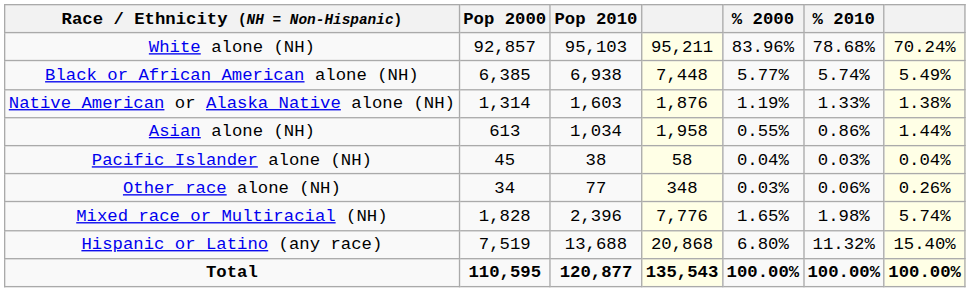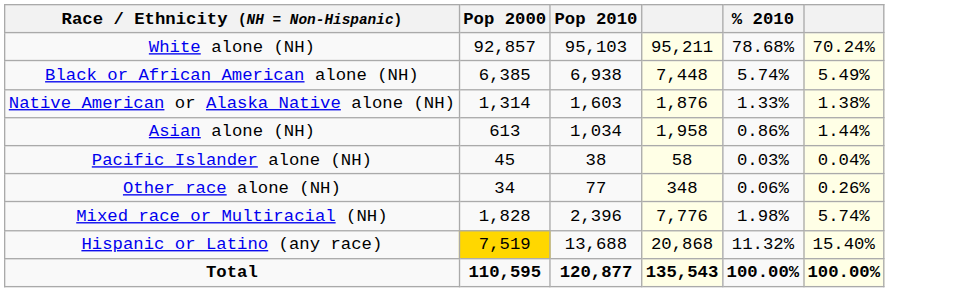- column: (763, 19)
(505, 244) no background -> (505, 244) gold background
